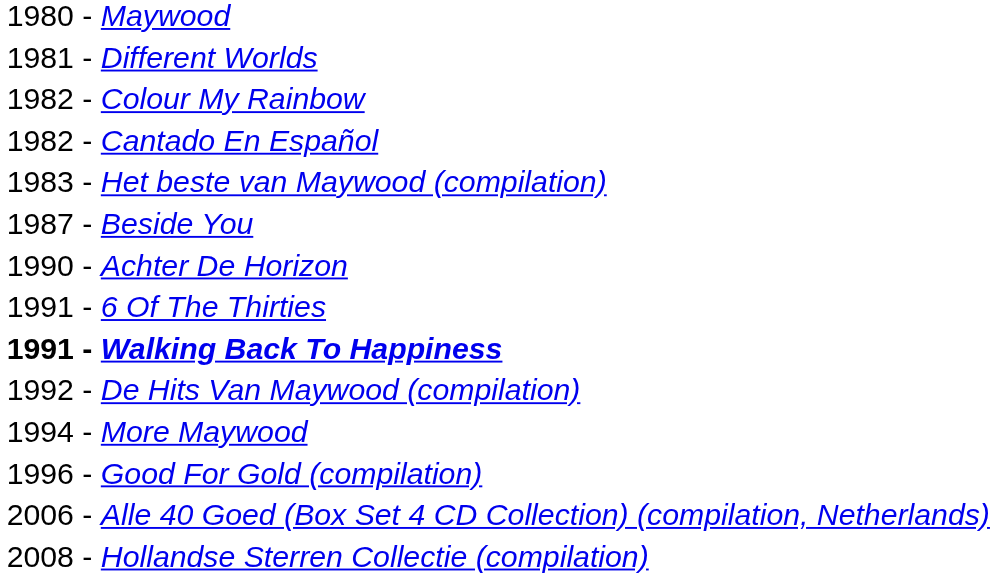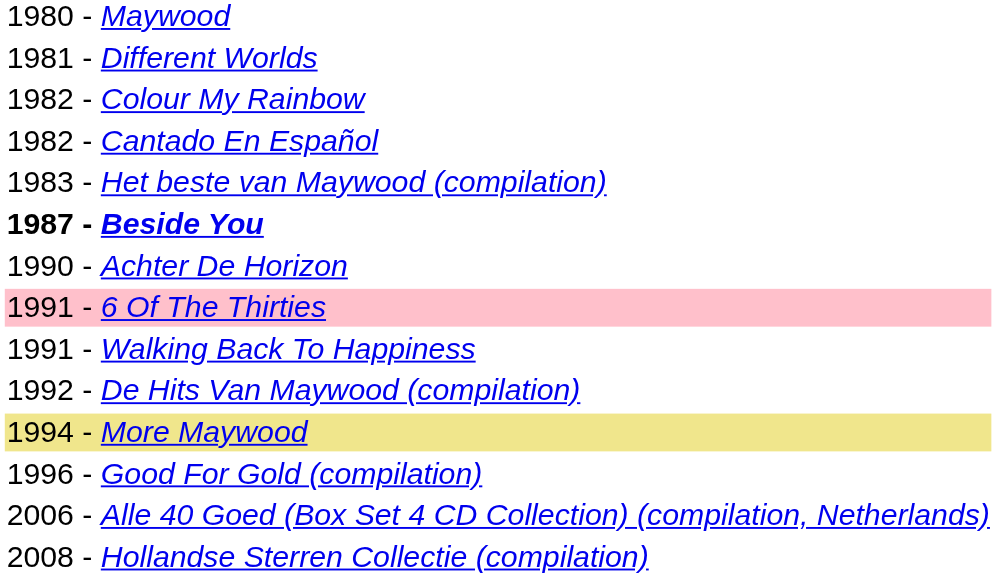(130, 224) normal -> (135, 224) bold
(166, 307) no background -> (166, 307) pink background
(255, 348) bold -> (241, 348) normal
(157, 432) no background -> (157, 432) khaki background
